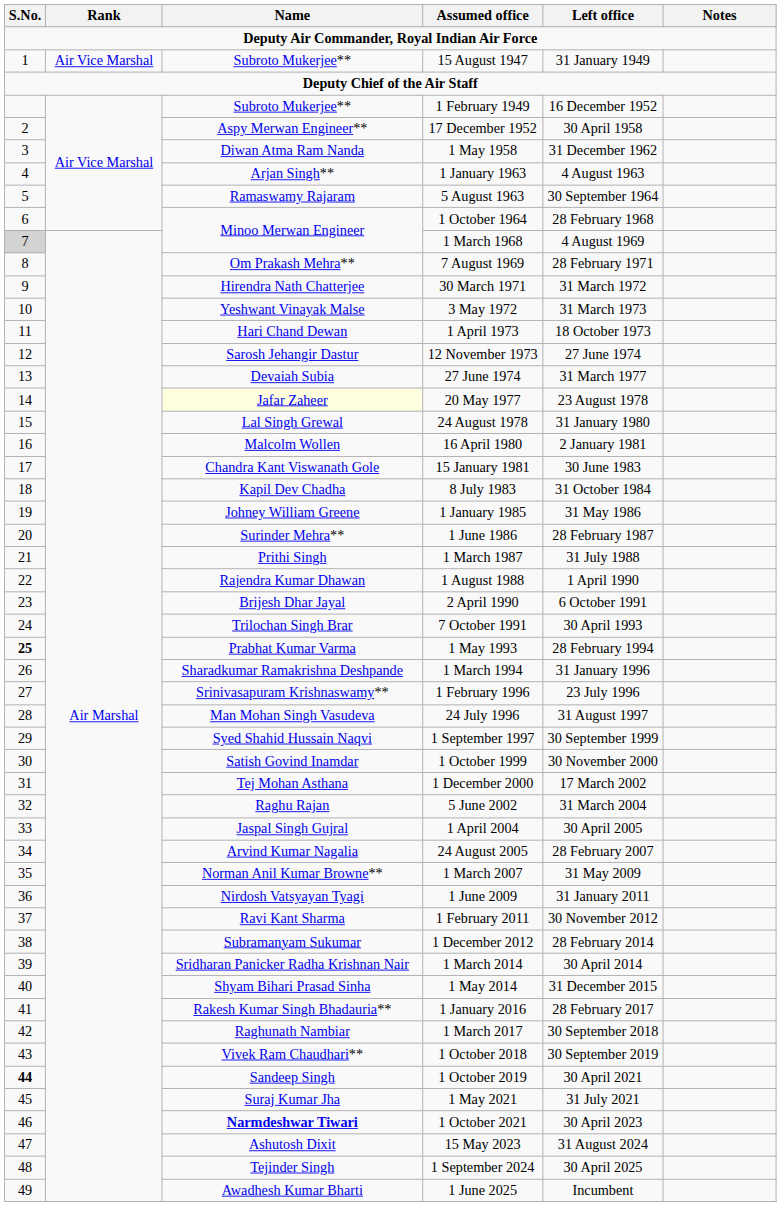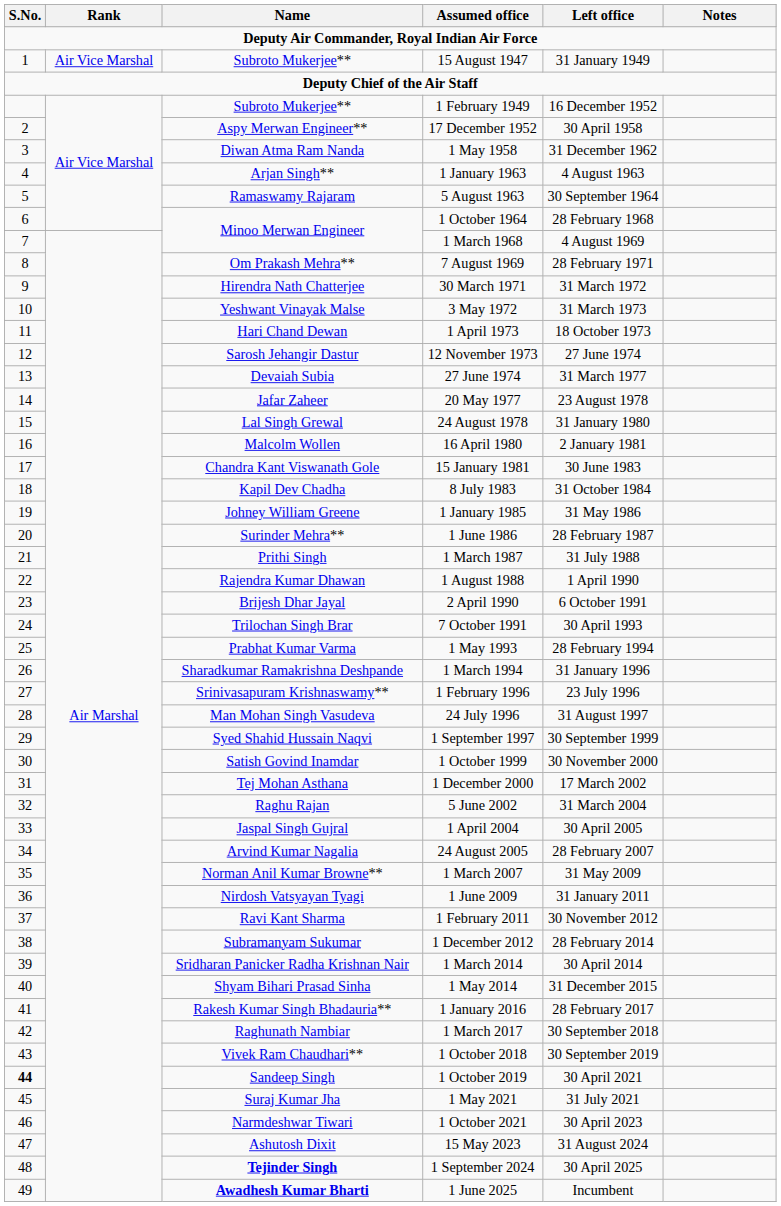(25, 241) lightgrey background -> (25, 241) no background
(292, 399) lightyellow background -> (292, 399) no background
(25, 648) bold -> (25, 648) normal
(292, 1122) bold -> (292, 1122) normal
(292, 1167) normal -> (292, 1167) bold
(292, 1190) normal -> (292, 1190) bold
